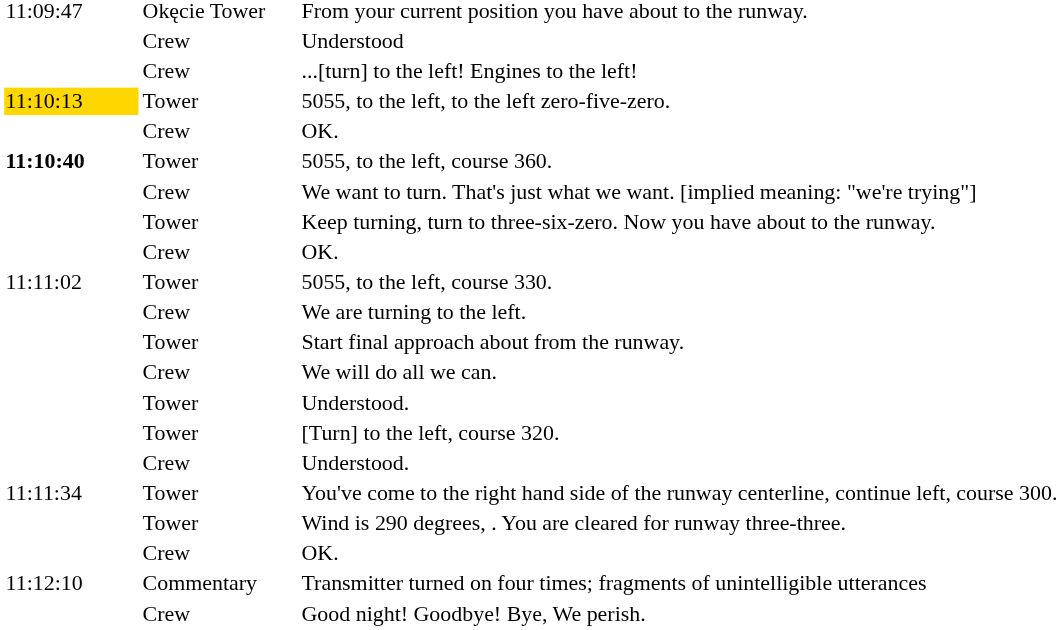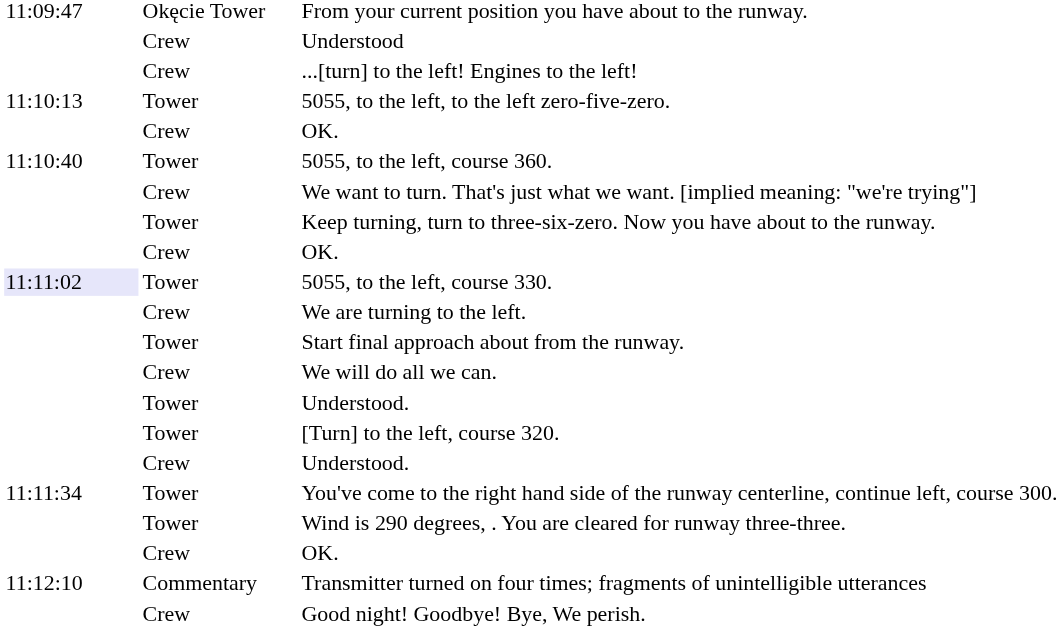(44, 101) gold background -> (44, 101) no background
(45, 161) bold -> (44, 161) normal
(44, 281) no background -> (44, 281) lavender background
